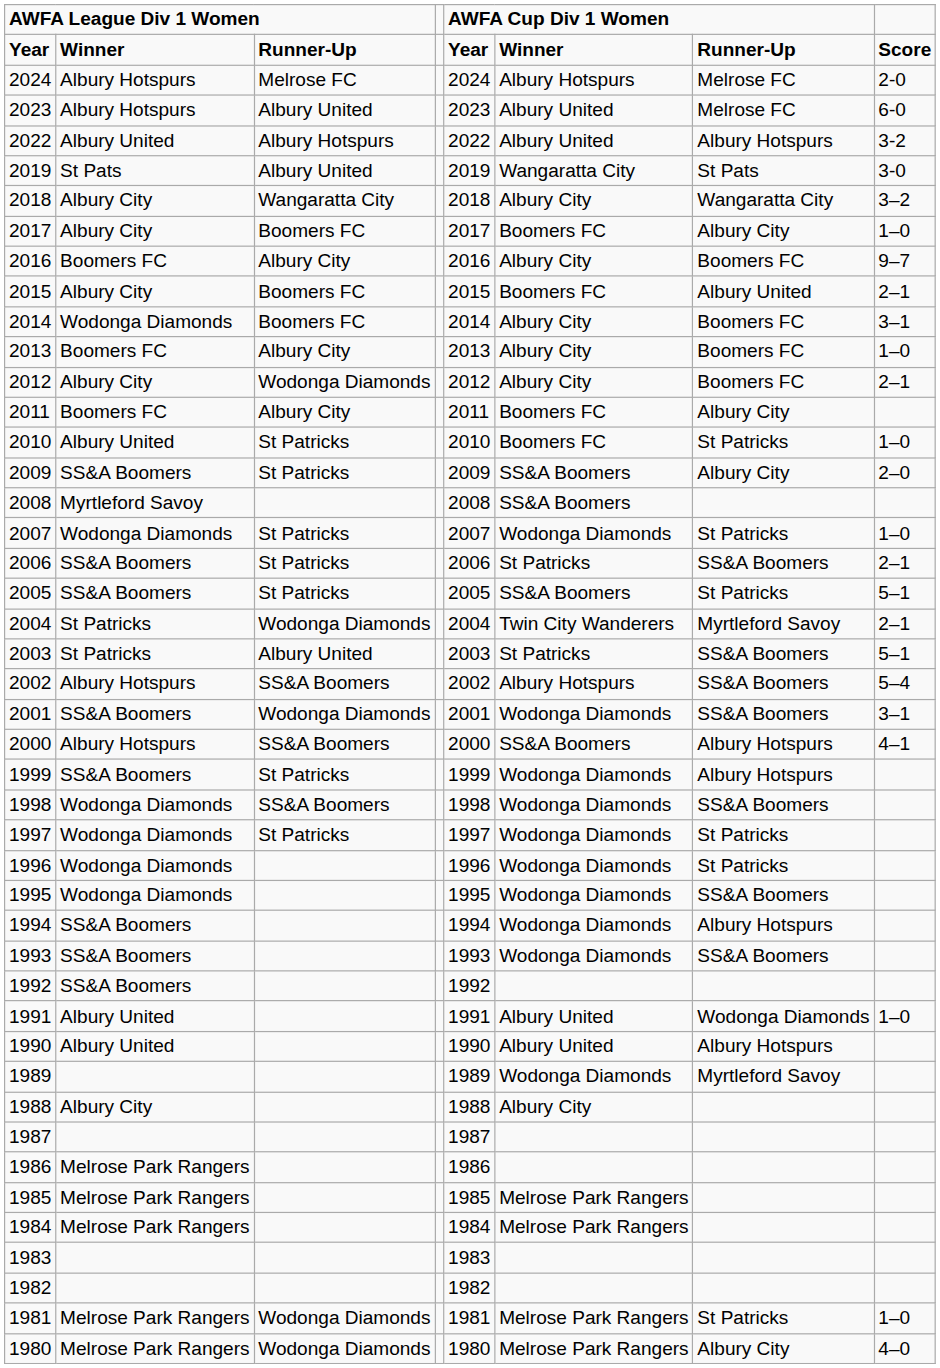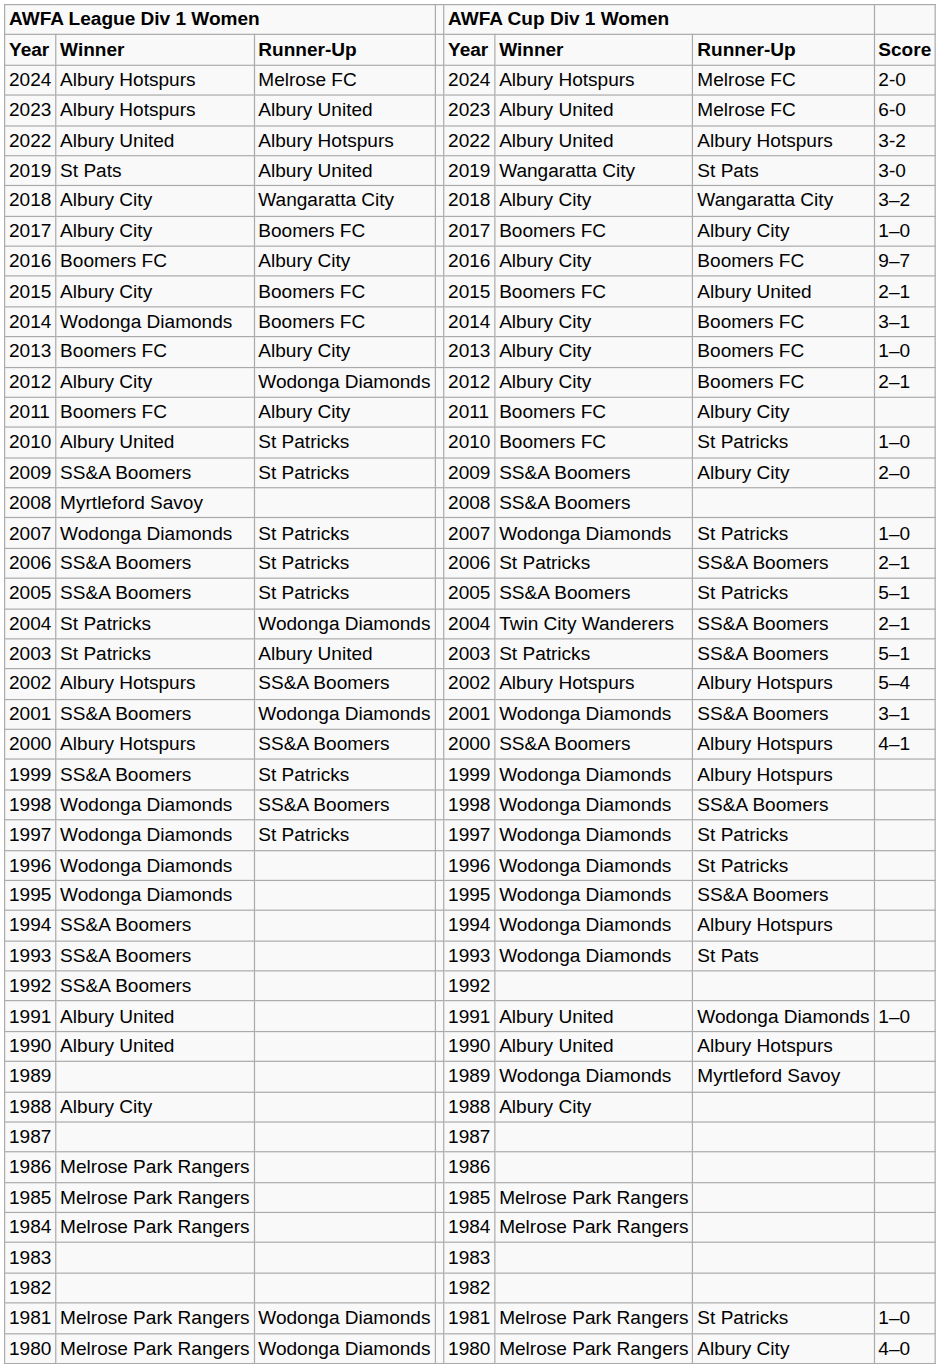(769, 623) Myrtleford Savoy -> (763, 623) SS&A Boomers
(763, 683) SS&A Boomers -> (765, 683) Albury Hotspurs
(763, 955) SS&A Boomers -> (728, 955) St Pats
